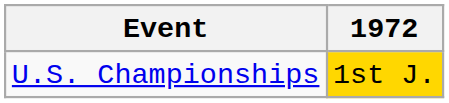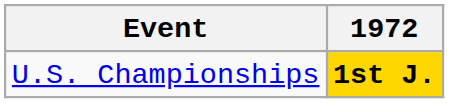(384, 75) normal -> (384, 75) bold
